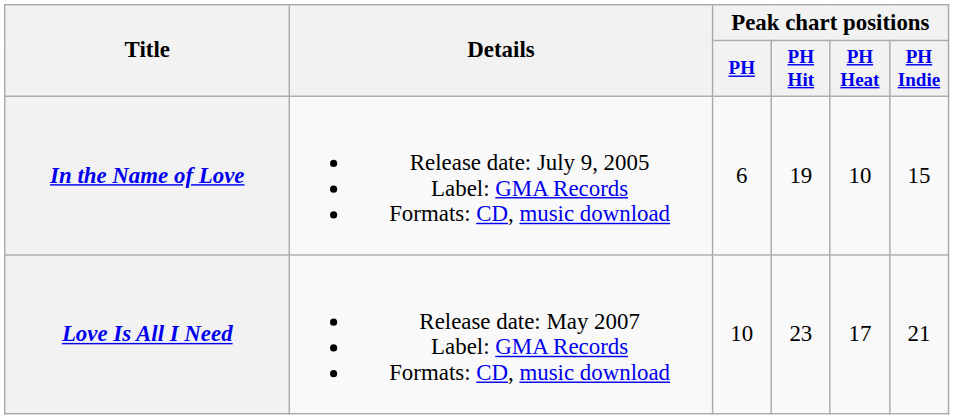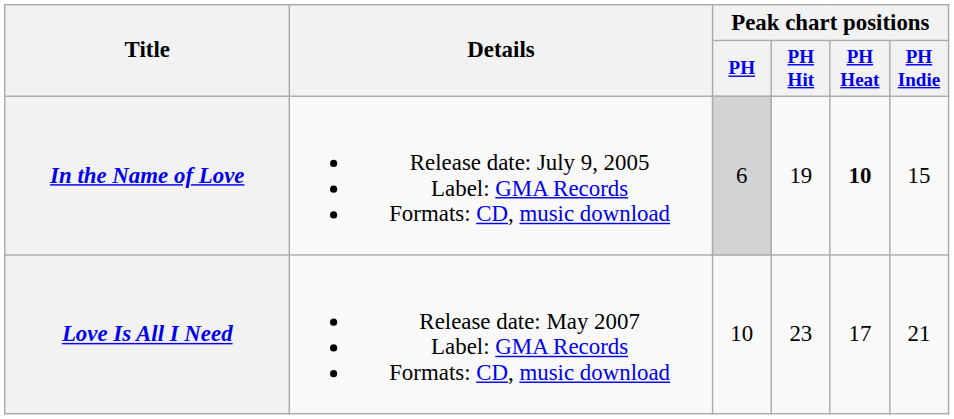(742, 175) no background -> (742, 175) lightgrey background
(860, 175) normal -> (860, 175) bold
